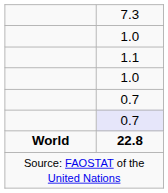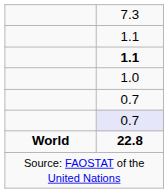(130, 36) 1.0 -> (130, 36) 1.1
(130, 57) normal -> (130, 57) bold
